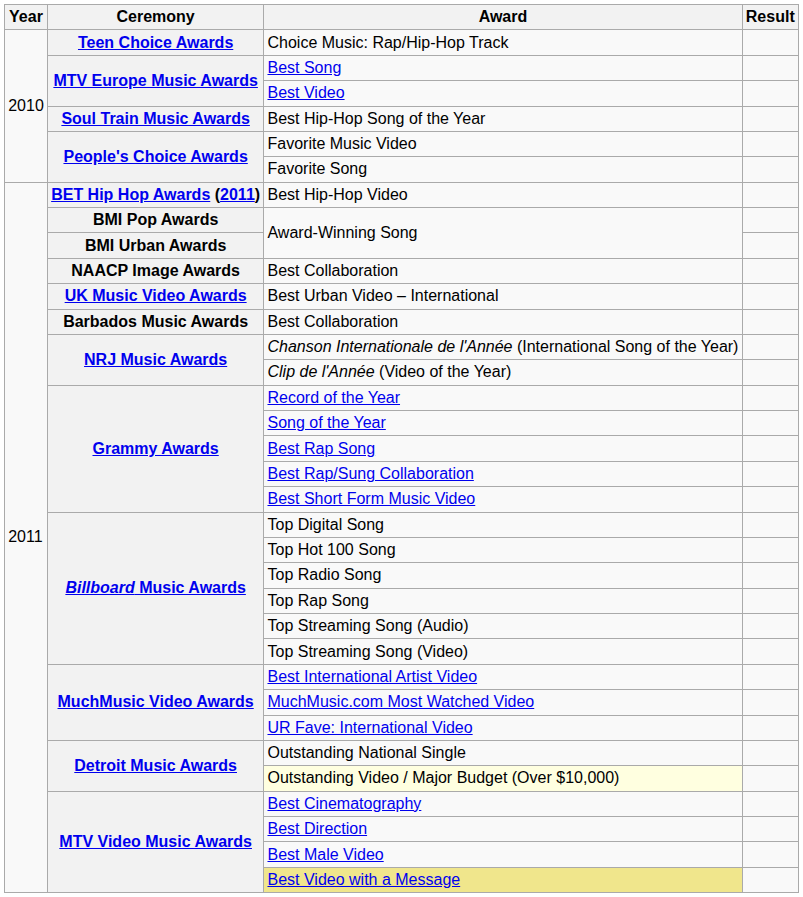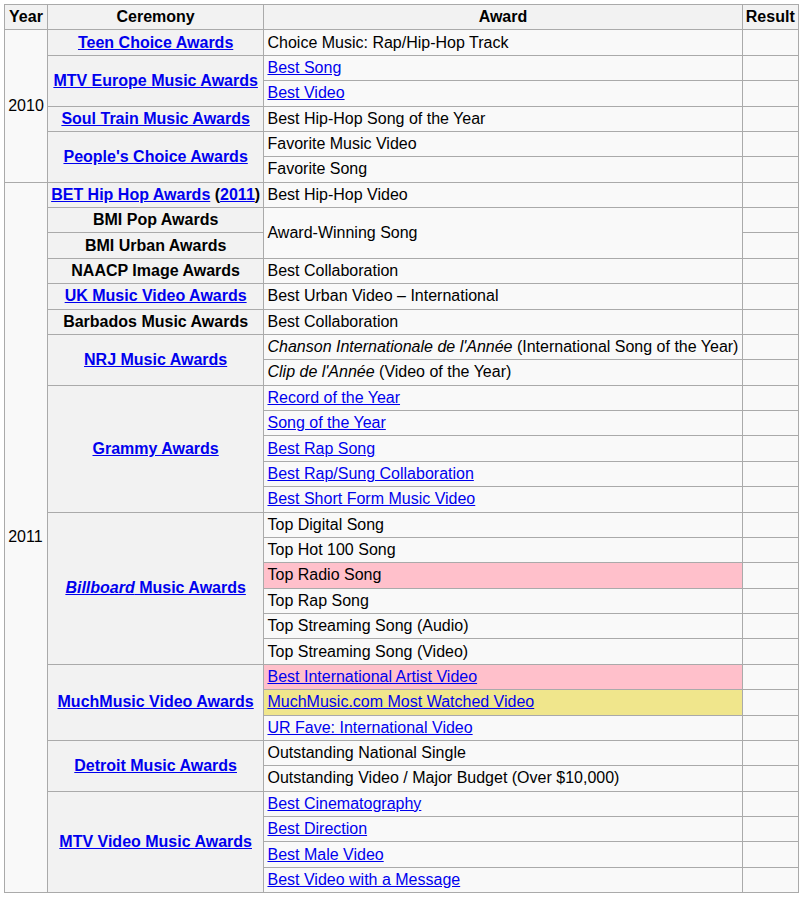(324, 575) no background -> (324, 575) pink background
(372, 676) no background -> (372, 676) pink background
(401, 702) no background -> (401, 702) khaki background
(443, 778) lightyellow background -> (443, 778) no background
(364, 879) khaki background -> (364, 879) no background
